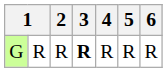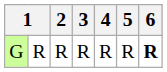(84, 51) bold -> (83, 51) normal
(151, 51) normal -> (151, 51) bold
